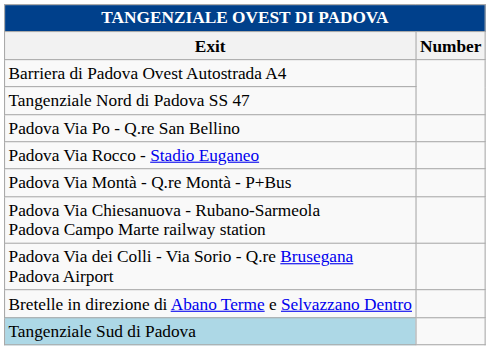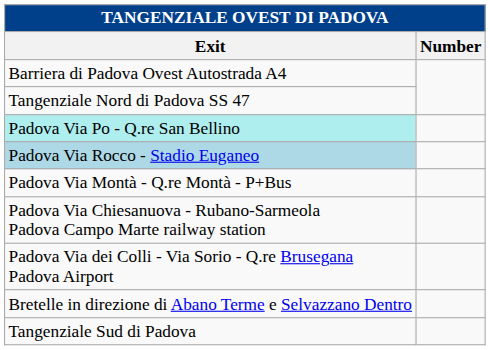(124, 127) no background -> (124, 127) paleturquoise background
(134, 155) no background -> (134, 155) lightblue background
(102, 331) lightblue background -> (102, 331) no background
